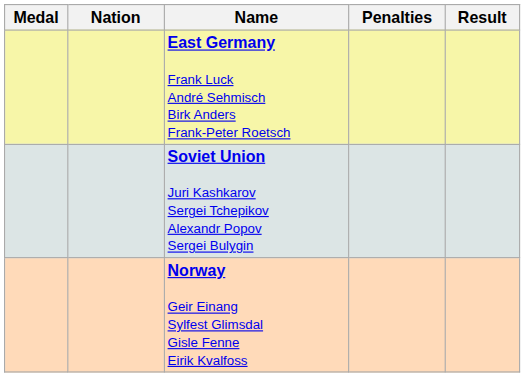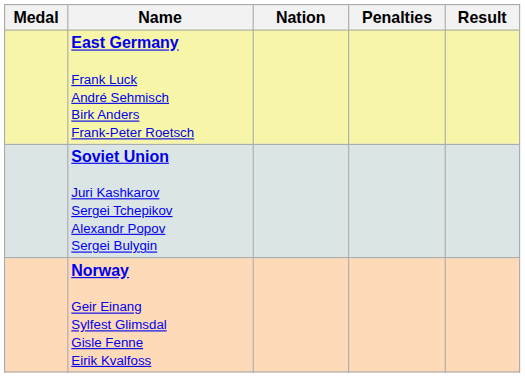columns swapped: (256, 18) <-> (116, 18)
